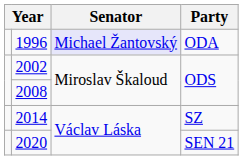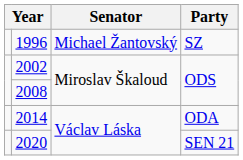(116, 42) lavender background -> (116, 42) no background
(202, 42) ODA -> (194, 42) SZ
(194, 117) SZ -> (202, 117) ODA
